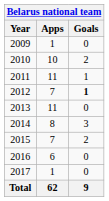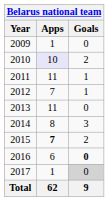(52, 60) no background -> (52, 60) lavender background
(86, 92) bold -> (86, 92) normal
(52, 140) normal -> (52, 140) bold
(86, 156) normal -> (86, 156) bold
(86, 172) no background -> (86, 172) lightgrey background
